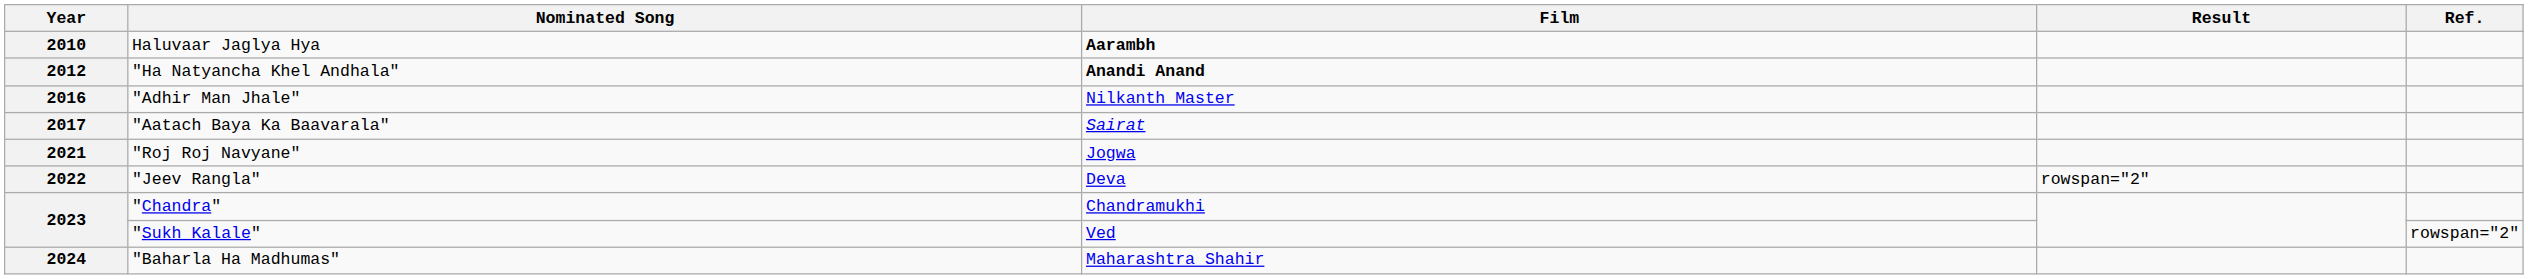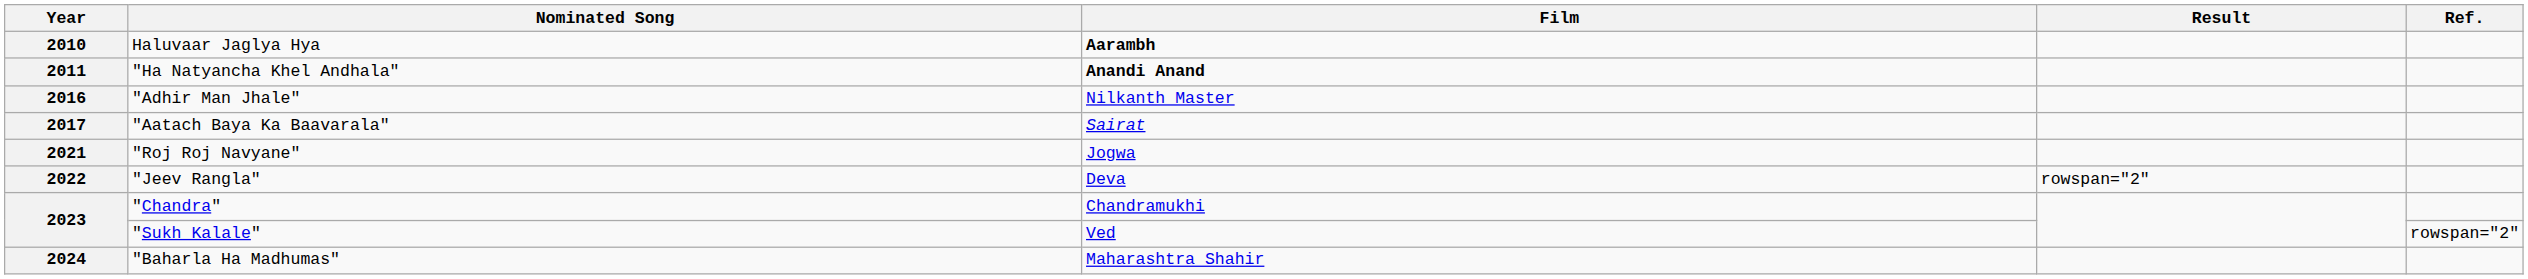(66, 72) 2012 -> (66, 72) 2011
